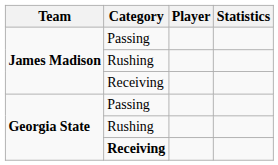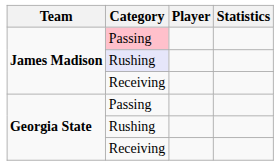(129, 38) no background -> (130, 38) pink background
(130, 60) no background -> (132, 60) lavender background
(136, 148) bold -> (137, 148) normal
